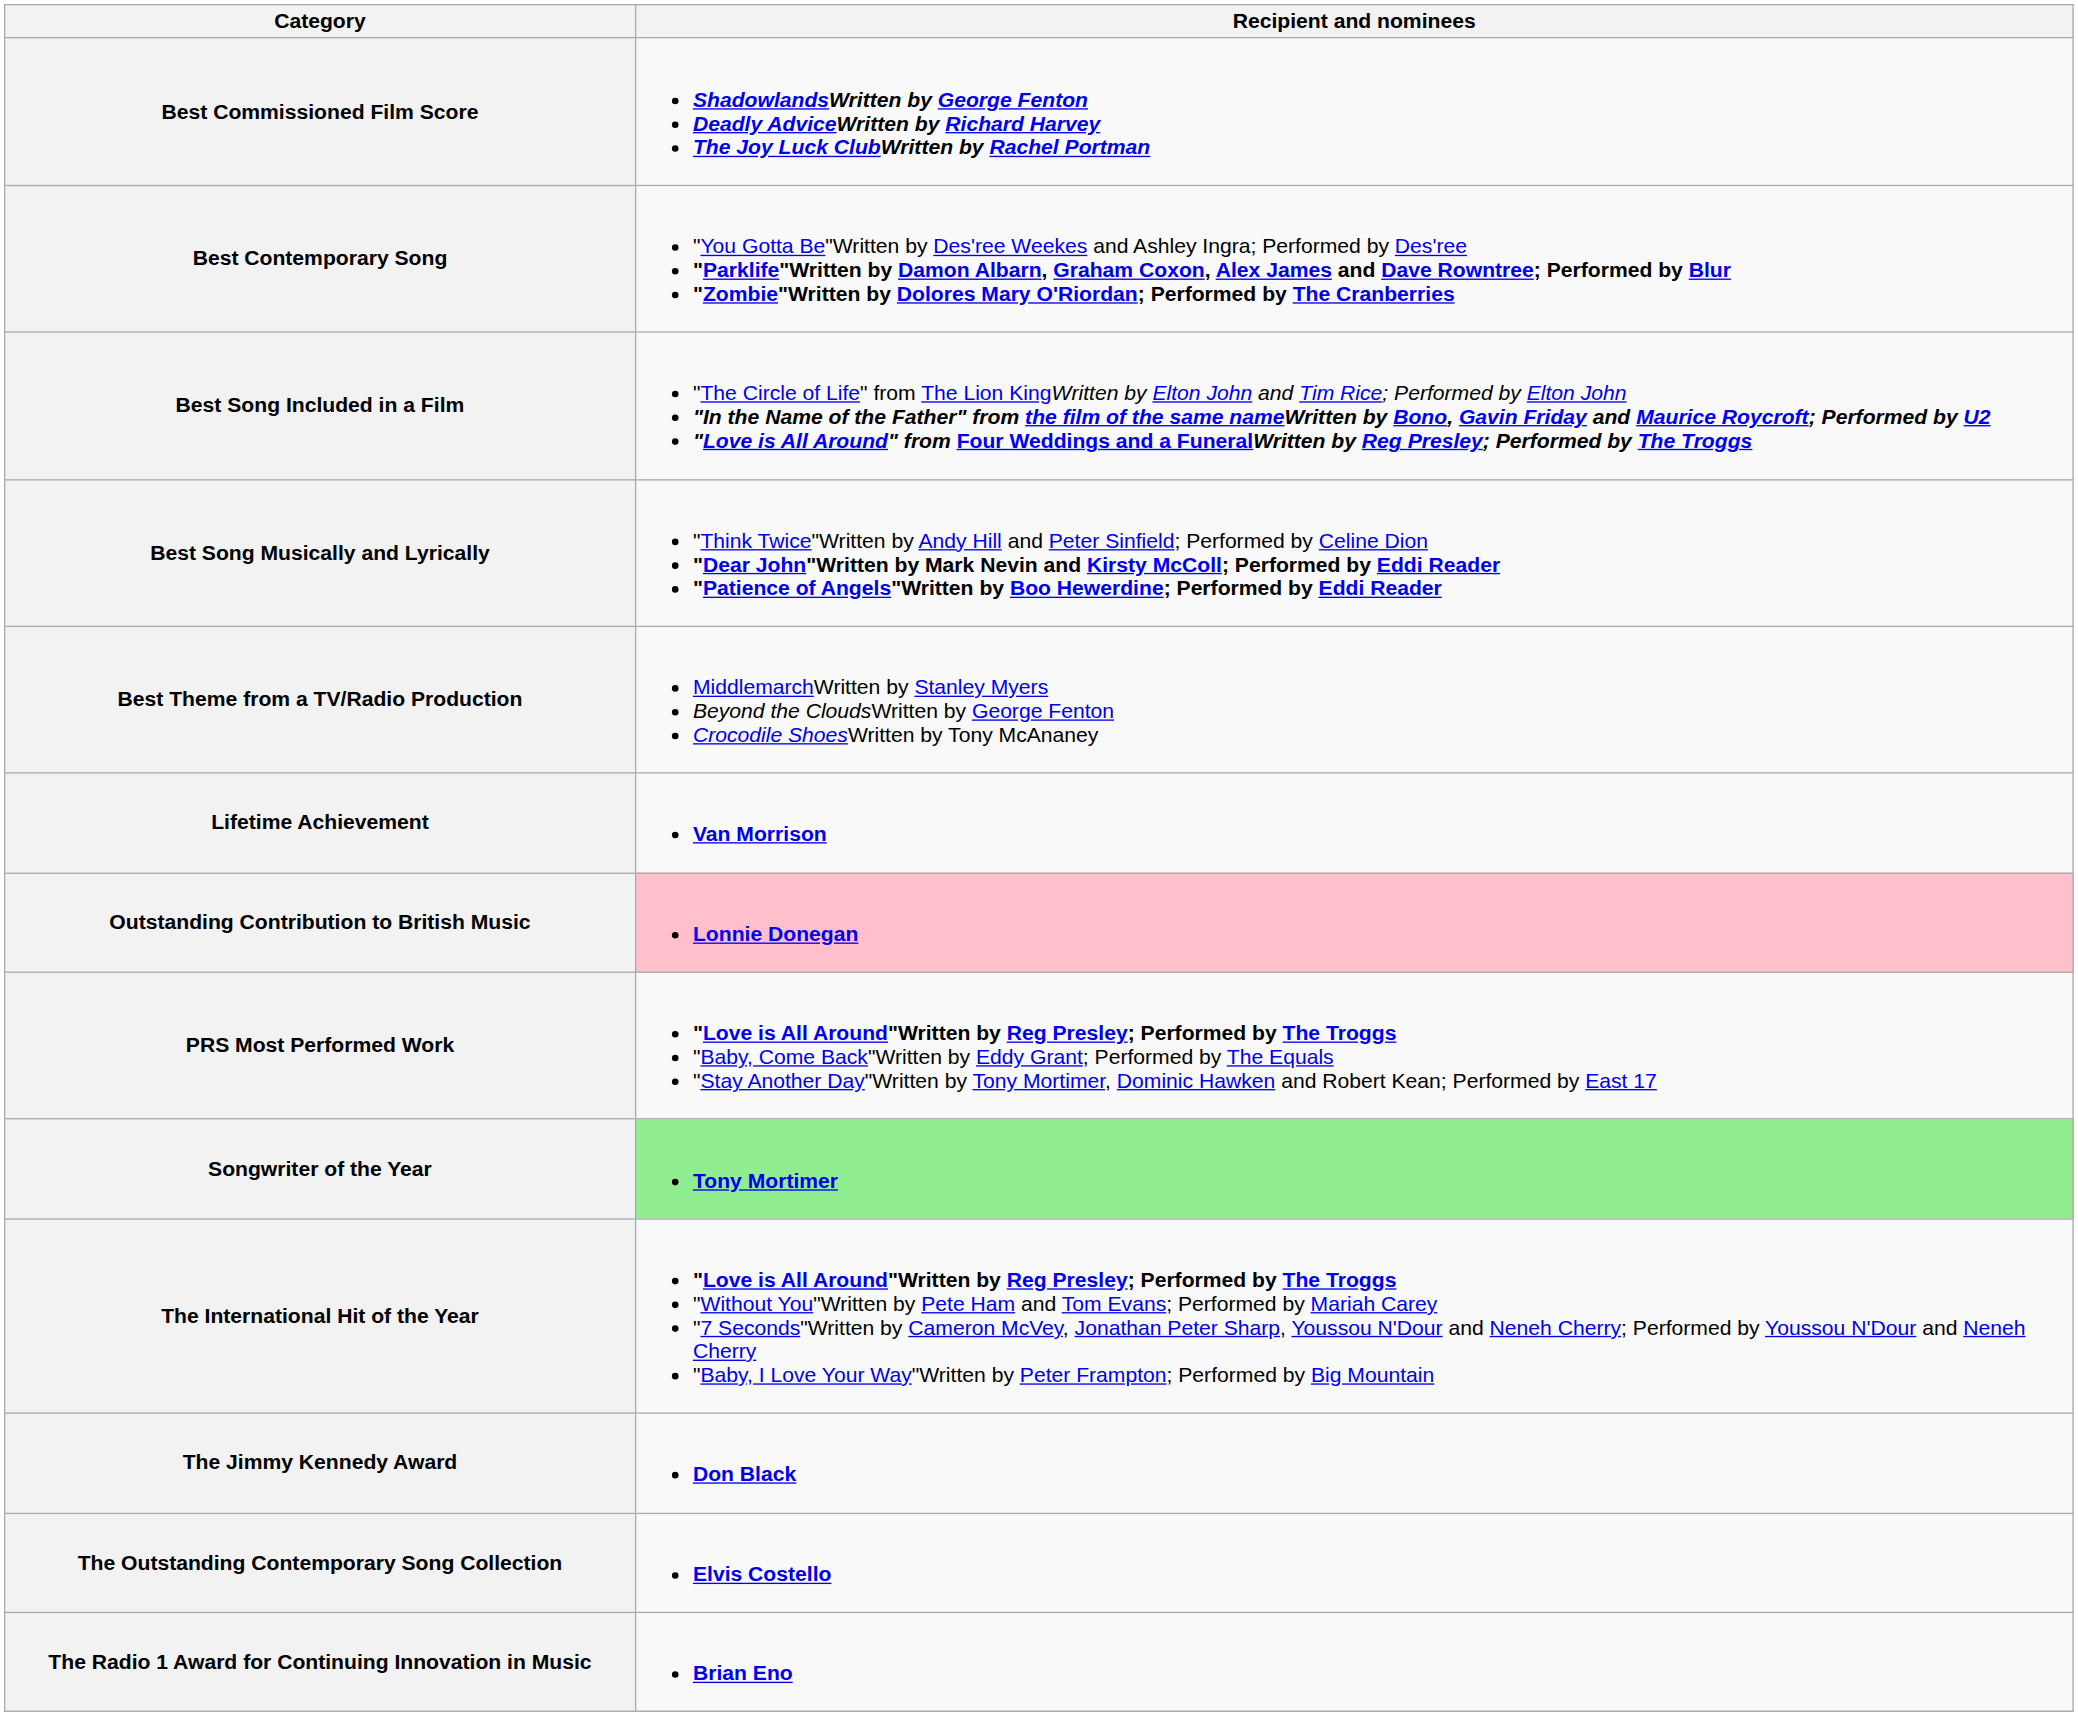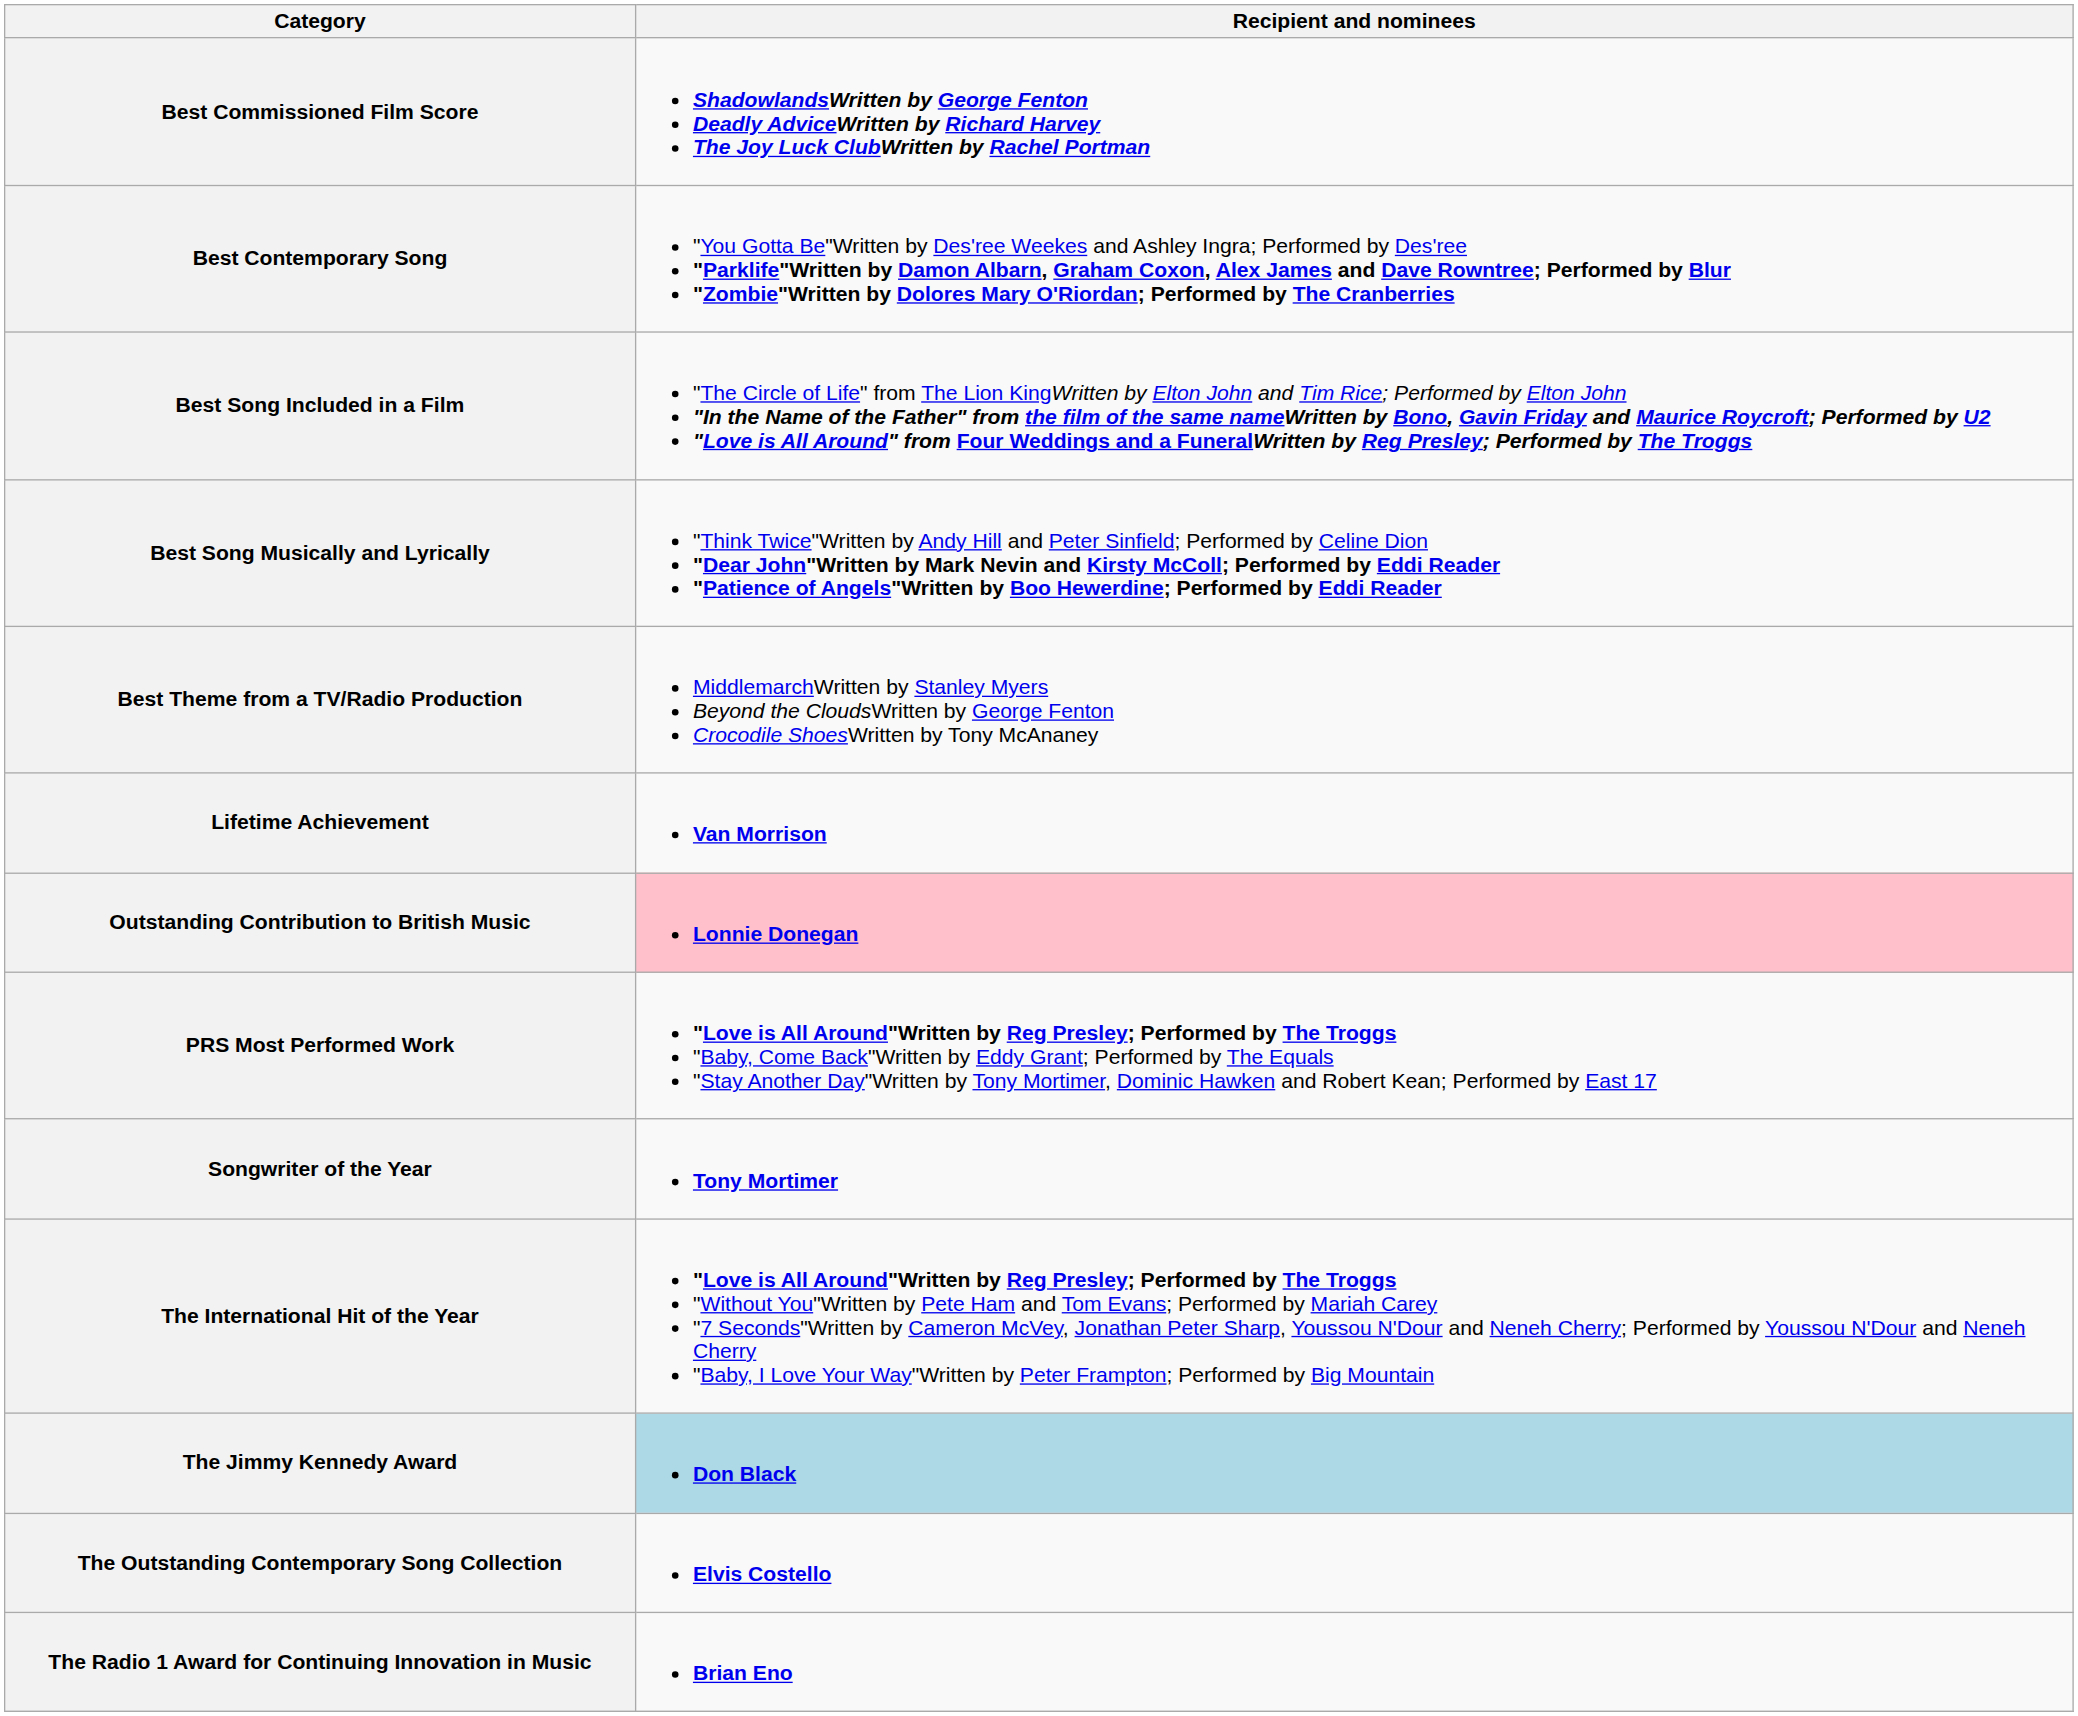(1354, 1181) lightgreen background -> (1354, 1181) no background
(1354, 1475) no background -> (1354, 1475) lightblue background
